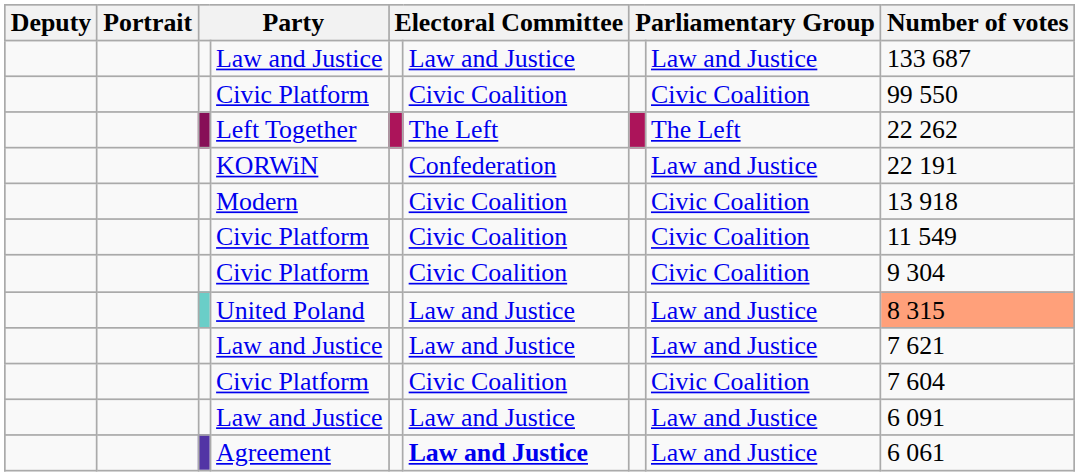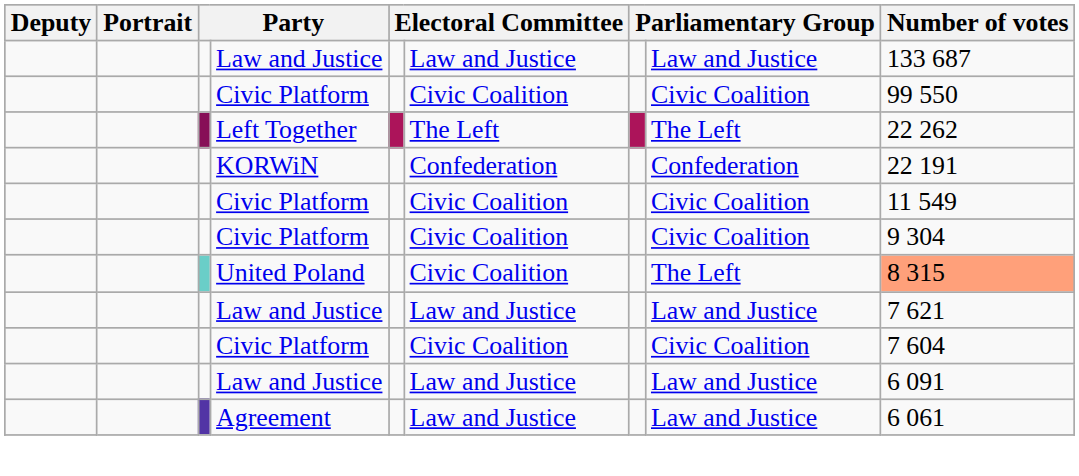(734, 165) Law and Justice -> (725, 165) Confederation
- row: (51, 202)
(492, 309) Law and Justice -> (489, 273) Civic Coalition
(734, 309) Law and Justice -> (696, 273) The Left
(498, 452) bold -> (493, 416) normal
